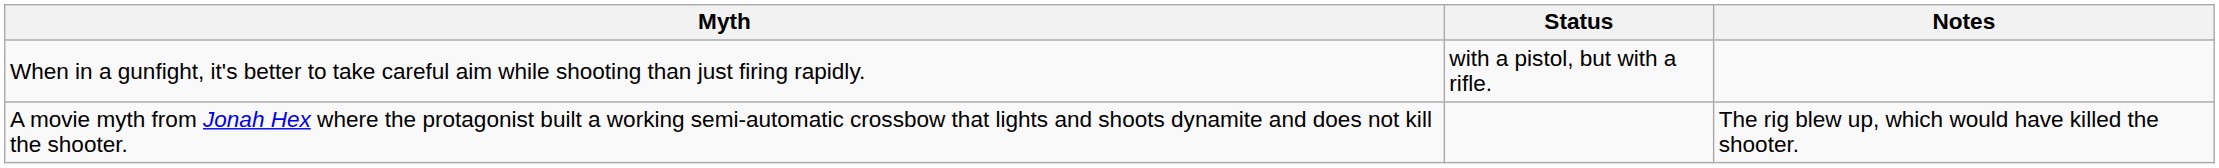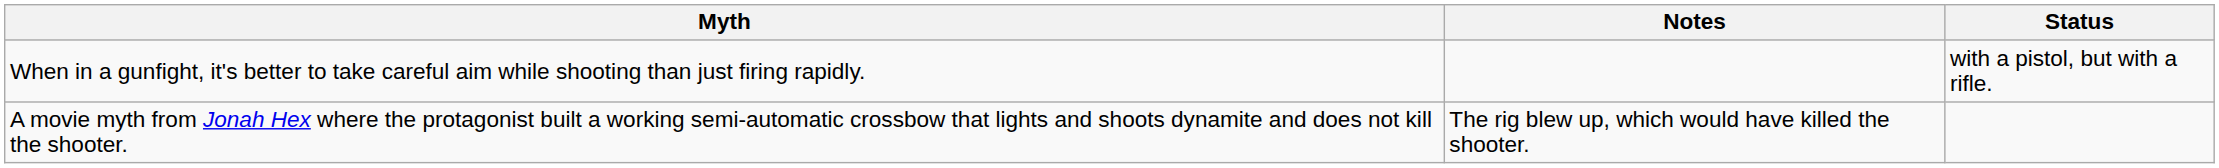columns swapped: (1579, 22) <-> (1964, 22)
